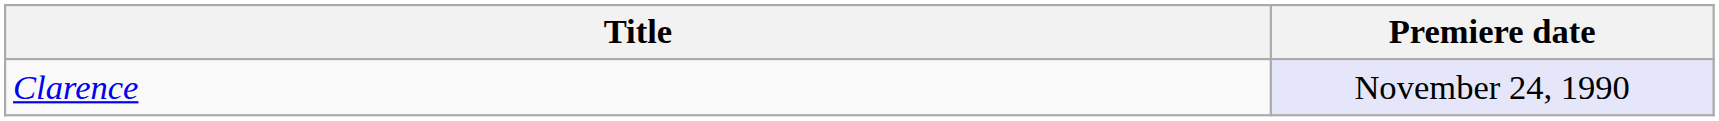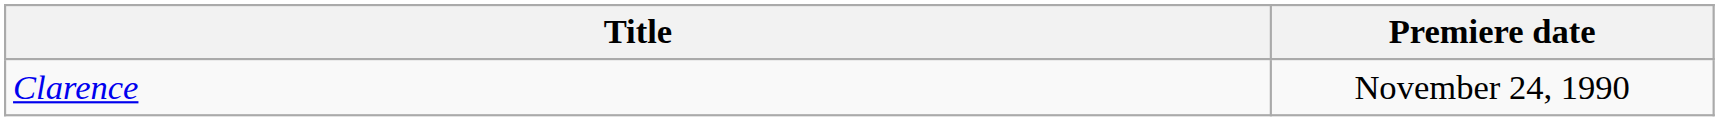(1492, 86) lavender background -> (1492, 86) no background
